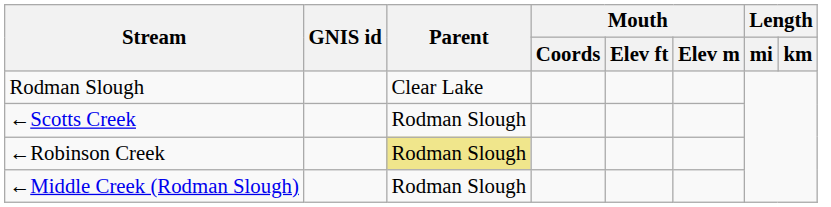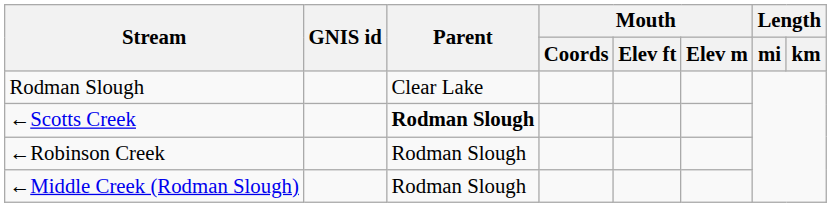(459, 119) normal -> (463, 119) bold
(459, 152) khaki background -> (459, 152) no background
